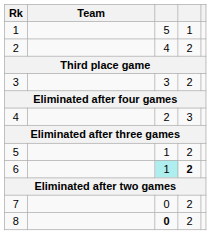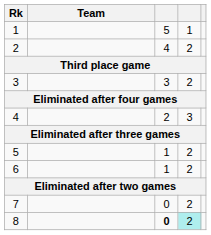(166, 169) paleturquoise background -> (166, 169) no background
(190, 169) bold -> (190, 169) normal
(190, 221) no background -> (190, 221) paleturquoise background
